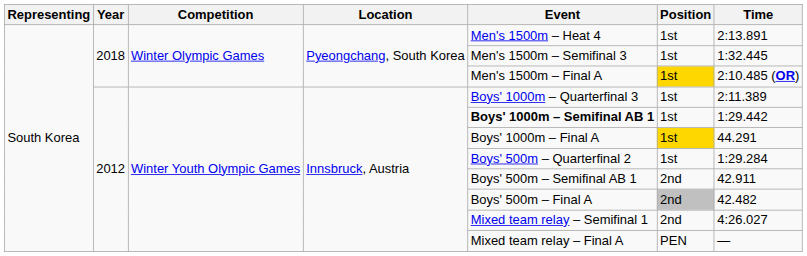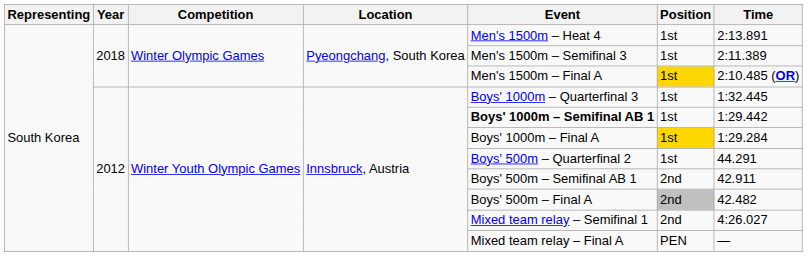(742, 55) 1:32.445 -> (742, 55) 2:11.389
(742, 96) 2:11.389 -> (742, 96) 1:32.445
(737, 138) 44.291 -> (742, 138) 1:29.284
(742, 158) 1:29.284 -> (737, 158) 44.291
